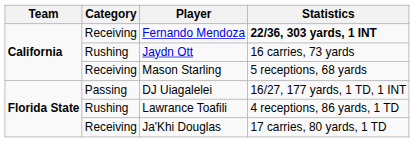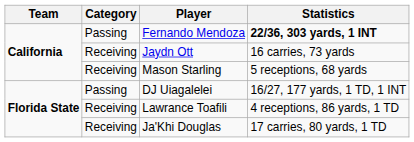(111, 33) Receiving -> (106, 33) Passing
(107, 52) Rushing -> (111, 52) Receiving
(107, 108) Rushing -> (111, 108) Receiving
